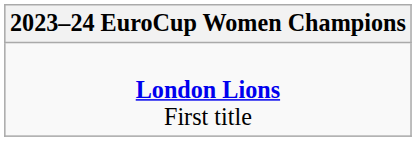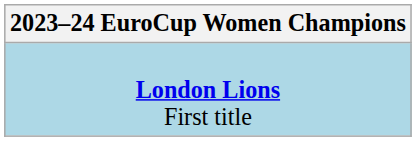(208, 102) no background -> (208, 102) lightblue background
